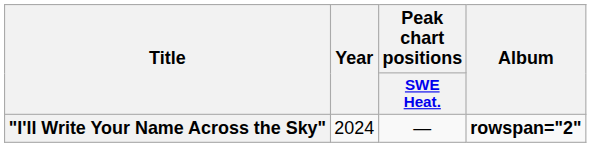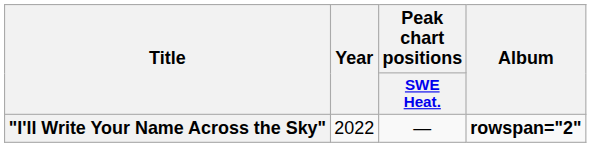(354, 128) 2024 -> (354, 128) 2022
